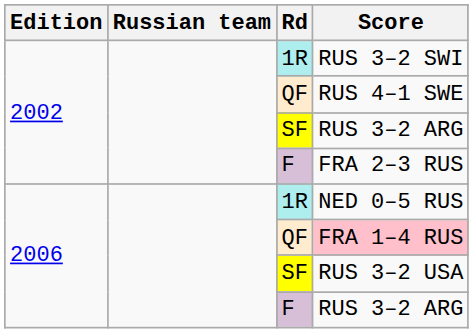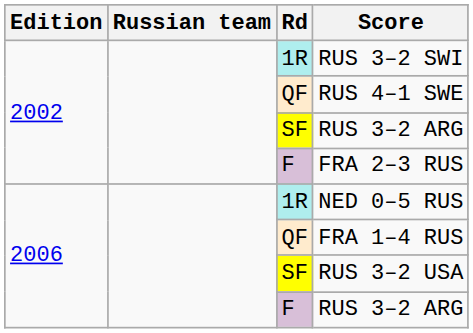(391, 238) pink background -> (391, 238) no background
